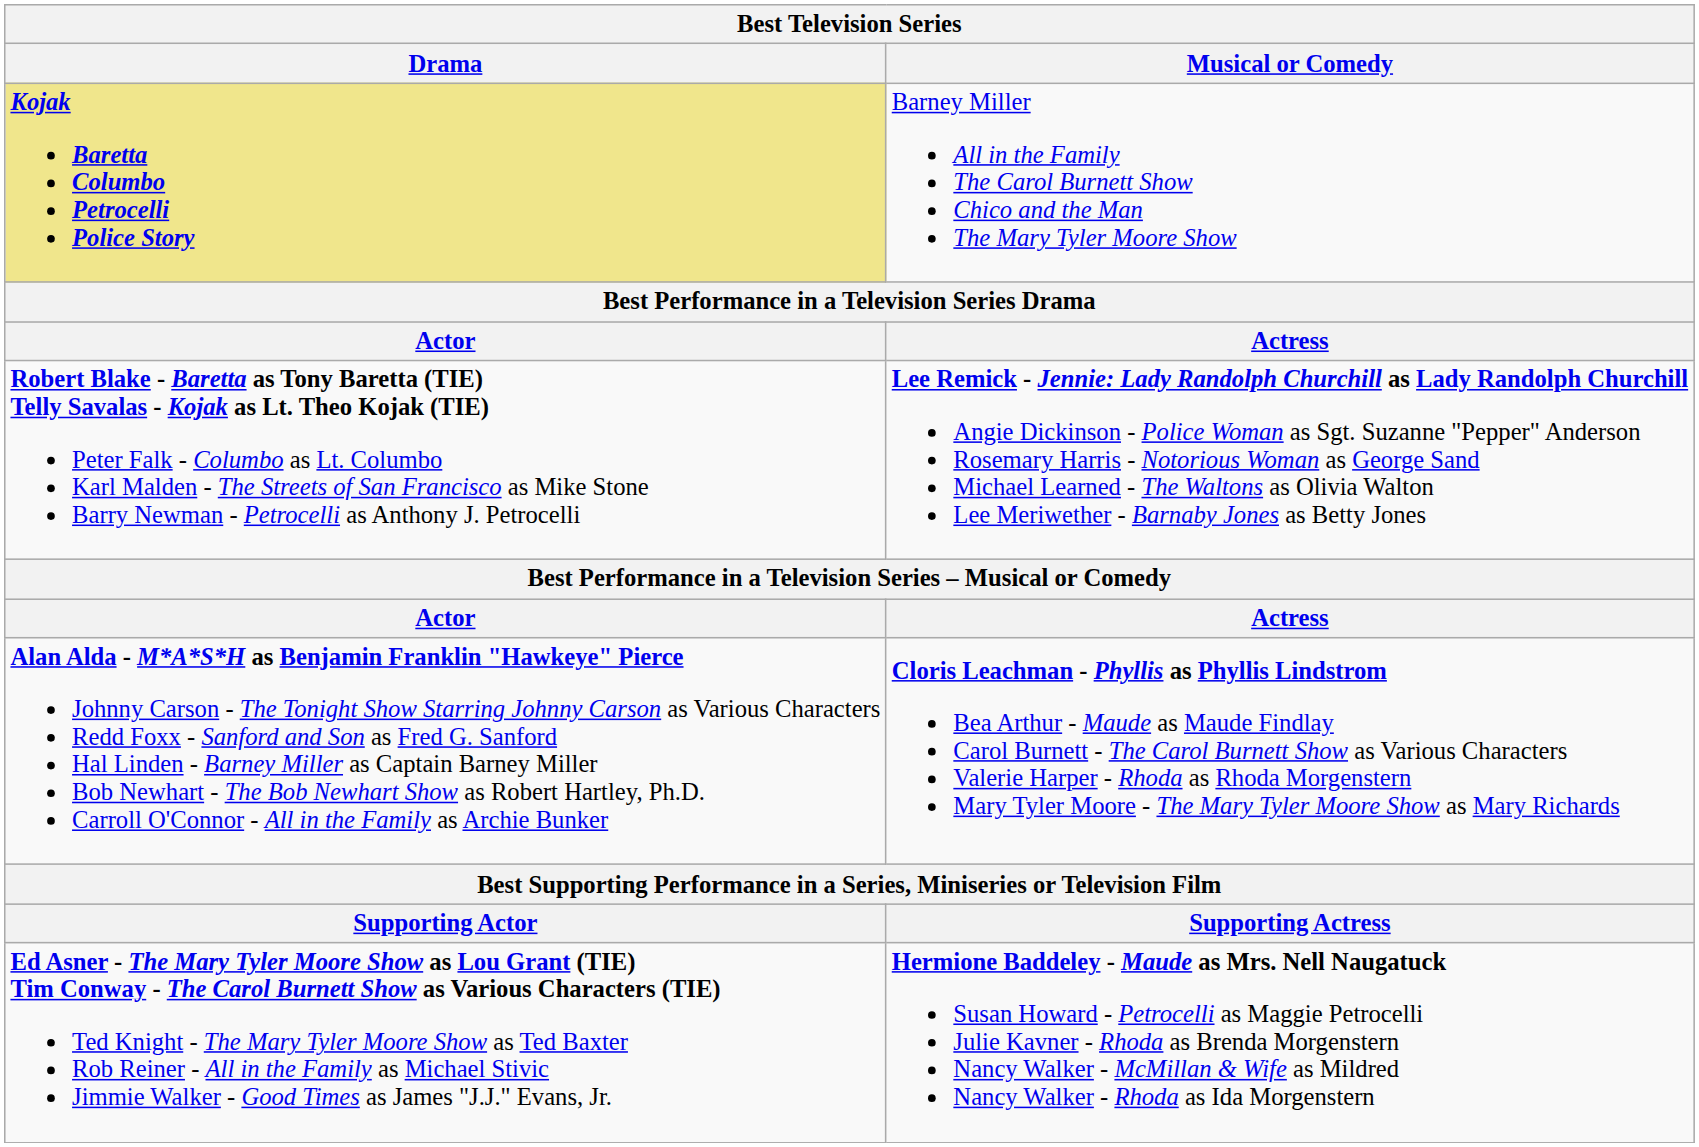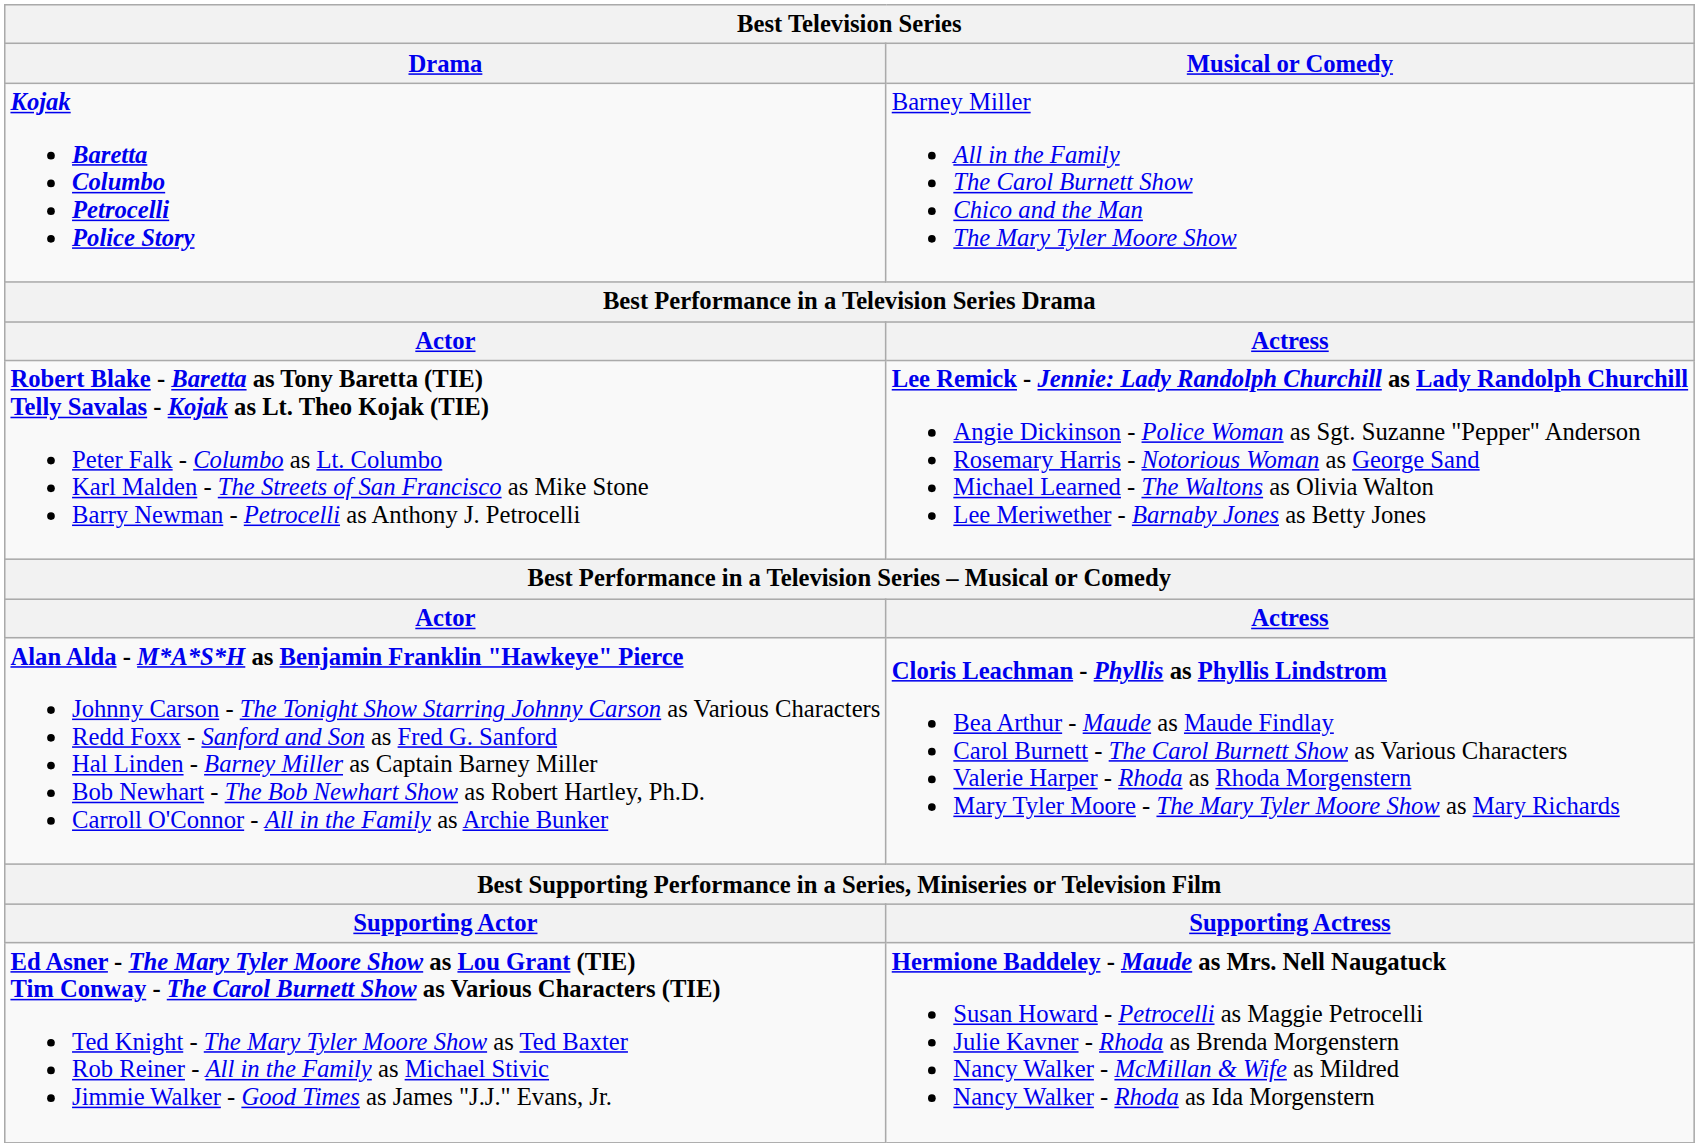(445, 170) khaki background -> (445, 170) no background
